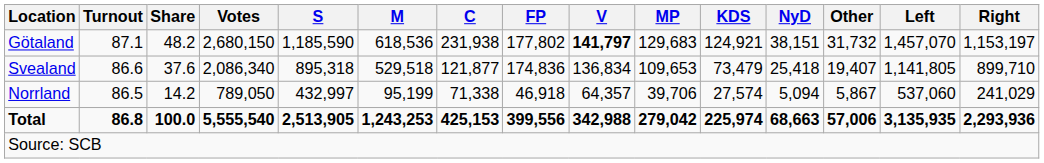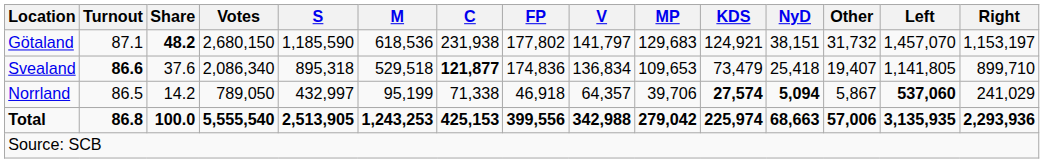(180, 42) normal -> (180, 42) bold
(602, 42) bold -> (602, 42) normal
(127, 68) normal -> (127, 68) bold
(470, 68) normal -> (470, 68) bold
(738, 94) normal -> (738, 94) bold
(799, 94) normal -> (799, 94) bold
(927, 94) normal -> (927, 94) bold
